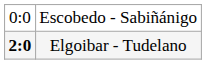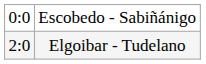(20, 45) bold -> (19, 45) normal
